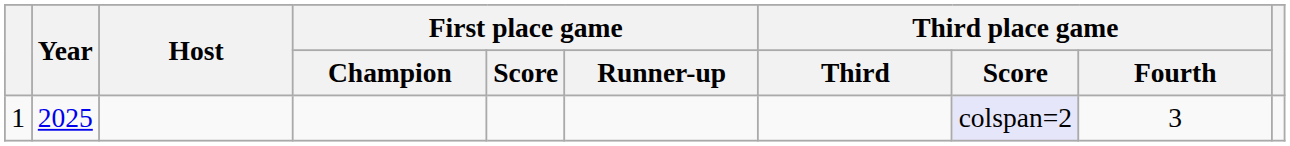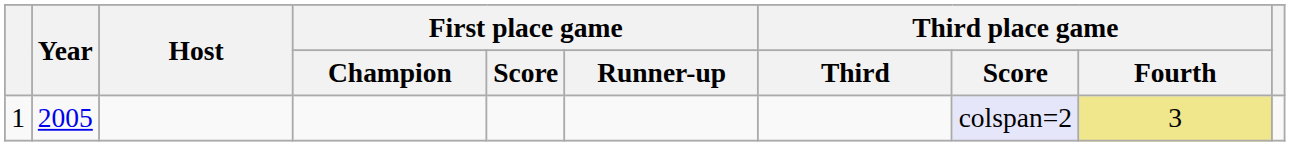(65, 118) 2025 -> (65, 118) 2005
(1175, 118) no background -> (1175, 118) khaki background
